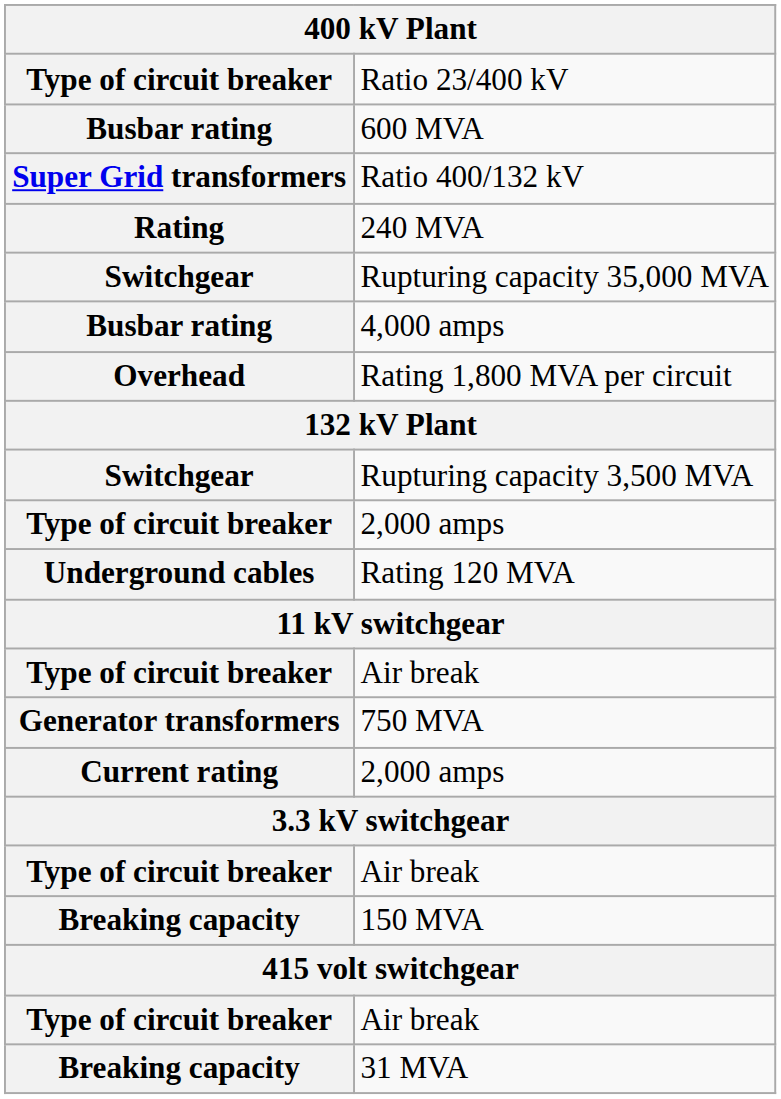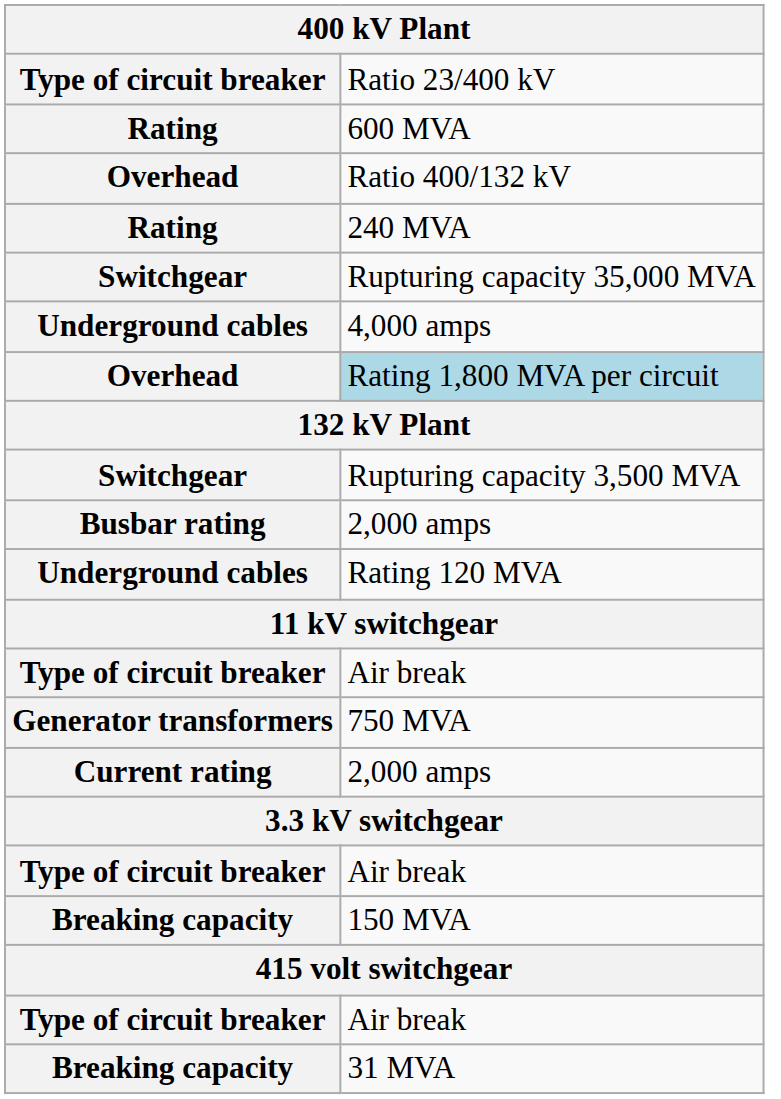(179, 128) Busbar rating -> (173, 128) Rating
(179, 177) Super Grid transformers -> (173, 177) Overhead
(179, 326) Busbar rating -> (173, 326) Underground cables
(546, 375) no background -> (533, 375) lightblue background
(179, 524) Type of circuit breaker -> (173, 524) Busbar rating
